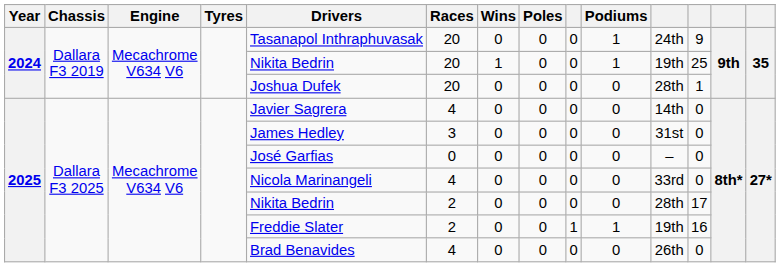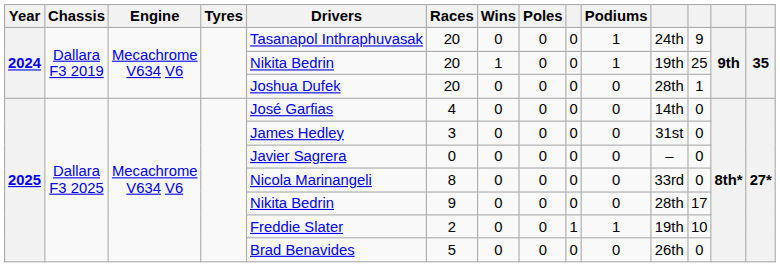(298, 109) Javier Sagrera -> (292, 109) José Garfias
(292, 156) José Garfias -> (298, 156) Javier Sagrera
(452, 179) 4 -> (452, 179) 8
(452, 203) 2 -> (452, 203) 9
(699, 226) 16 -> (699, 226) 10
(452, 249) 4 -> (452, 249) 5
